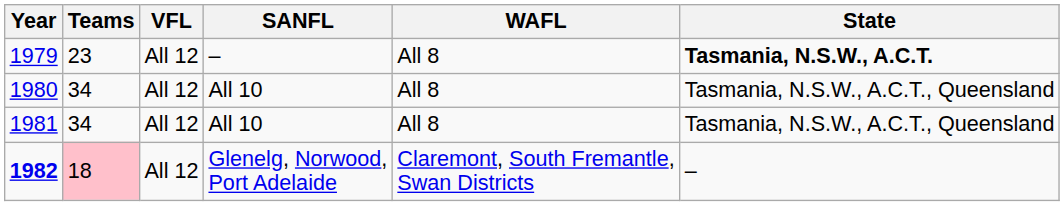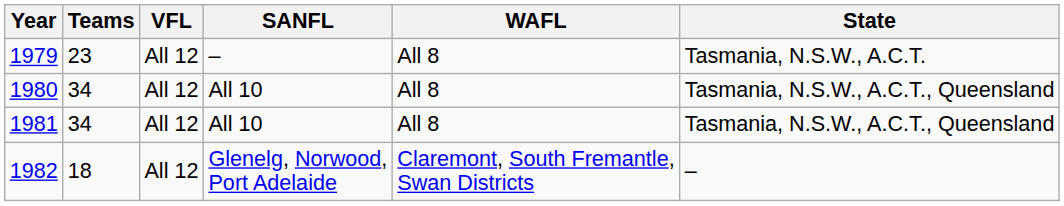(809, 55) bold -> (805, 55) normal
(34, 170) bold -> (34, 170) normal
(80, 170) pink background -> (80, 170) no background
